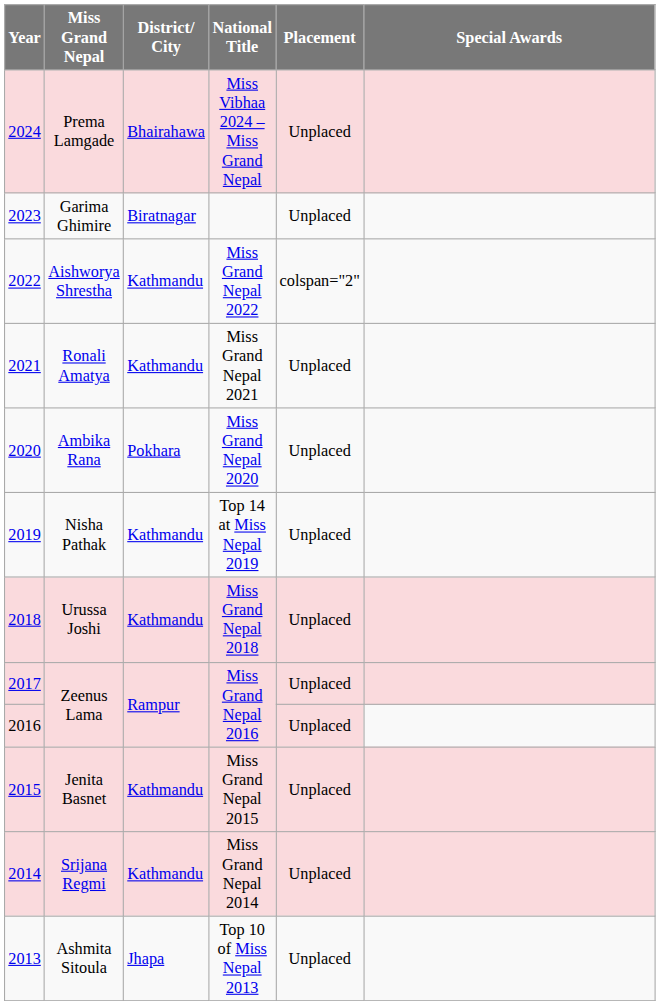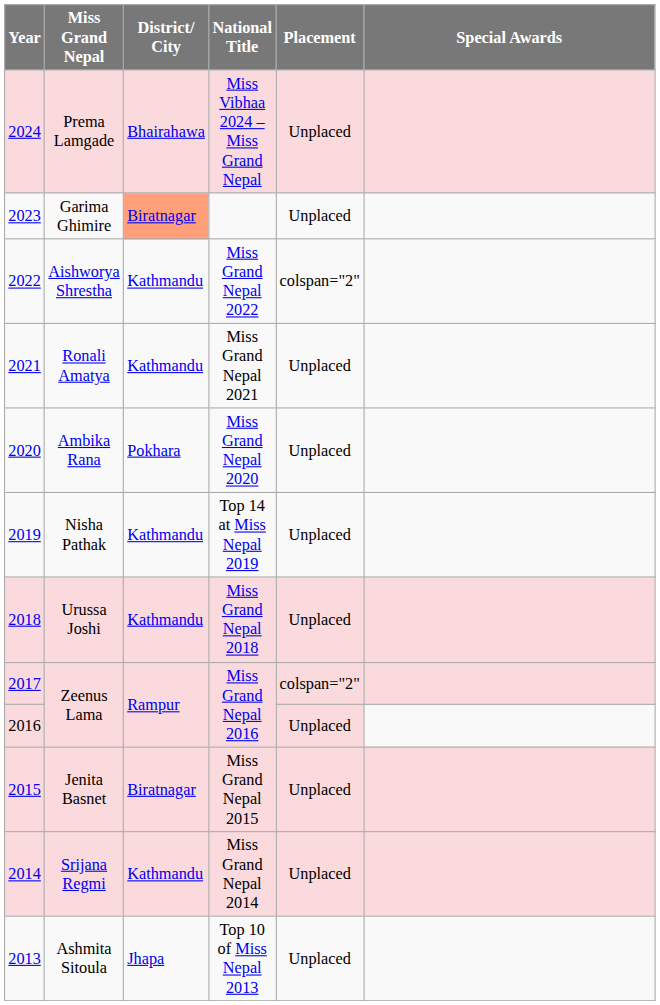(162, 216) no background -> (162, 216) lightsalmon background
(320, 683) Unplaced -> (320, 683) colspan="2"
(165, 789) Kathmandu -> (162, 789) Biratnagar
